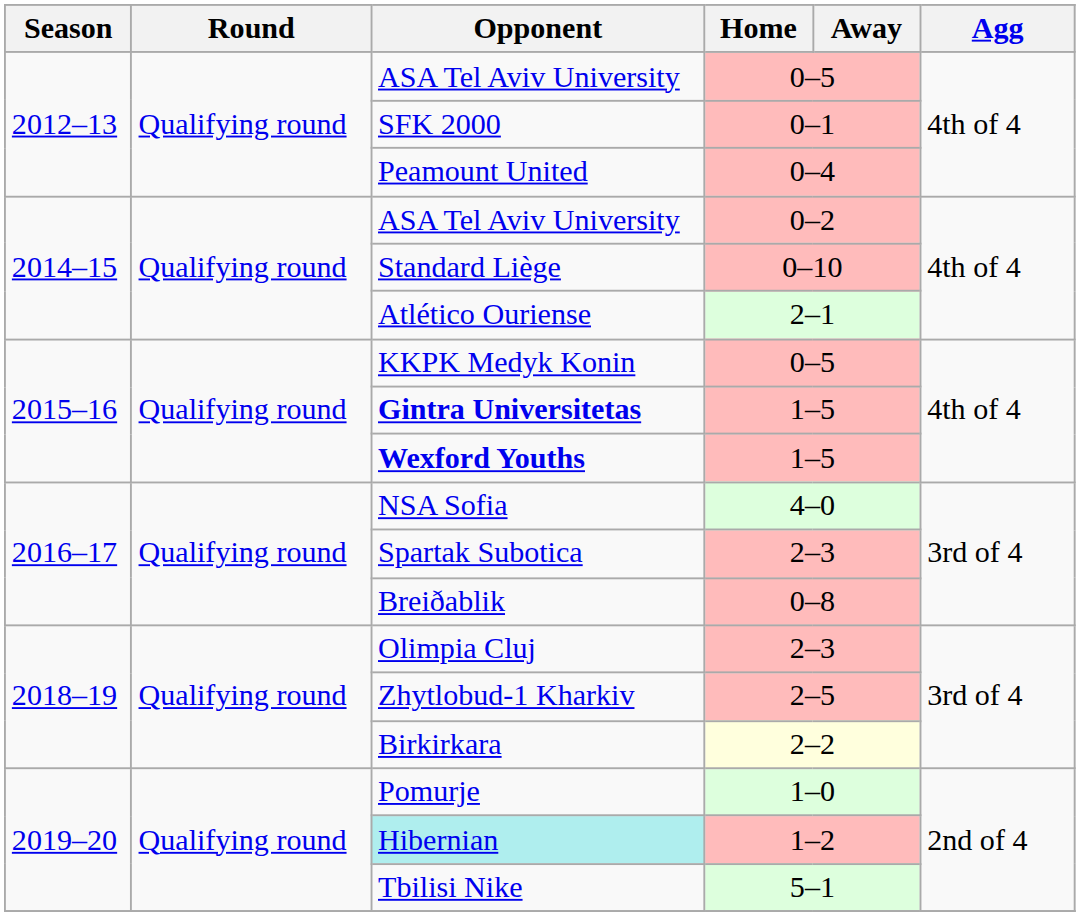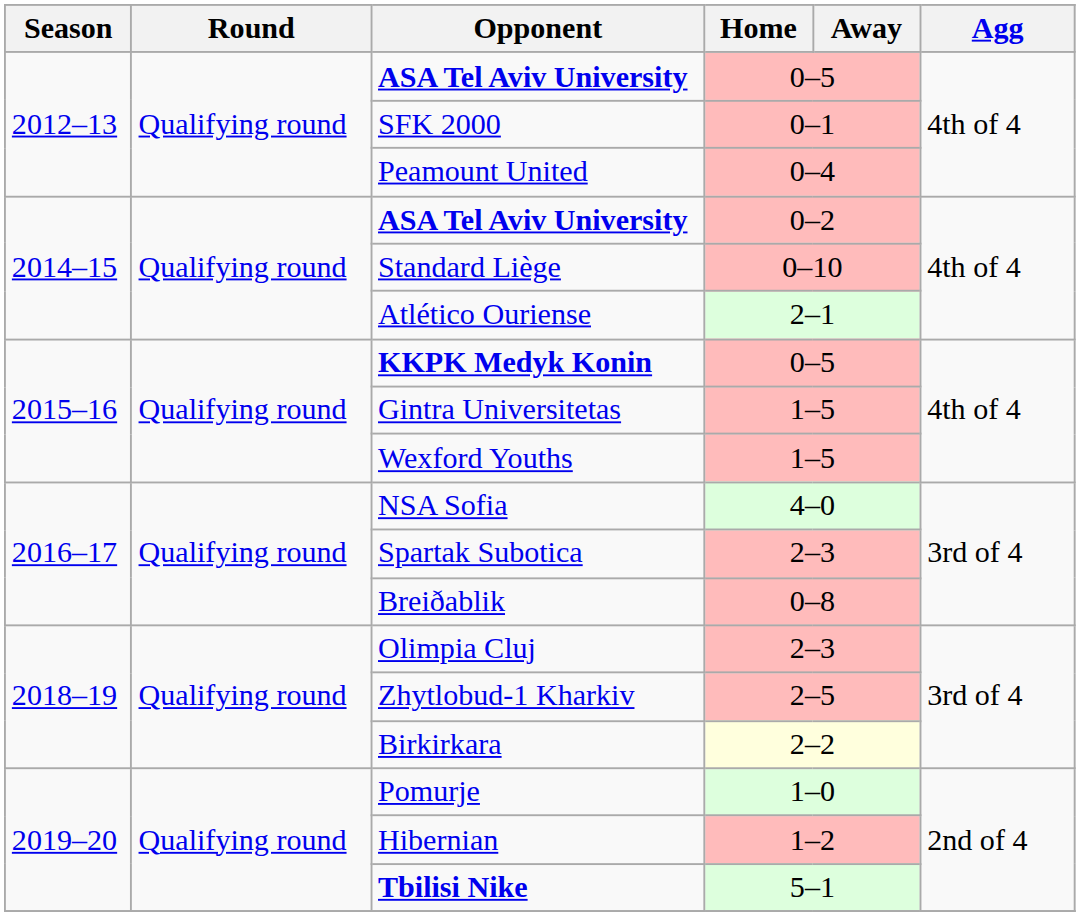(529, 76) normal -> (533, 76) bold
(529, 219) normal -> (533, 219) bold
(507, 362) normal -> (515, 362) bold
(510, 409) bold -> (500, 409) normal
(481, 457) bold -> (475, 457) normal
(438, 839) paleturquoise background -> (438, 839) no background
(450, 887) normal -> (453, 887) bold
